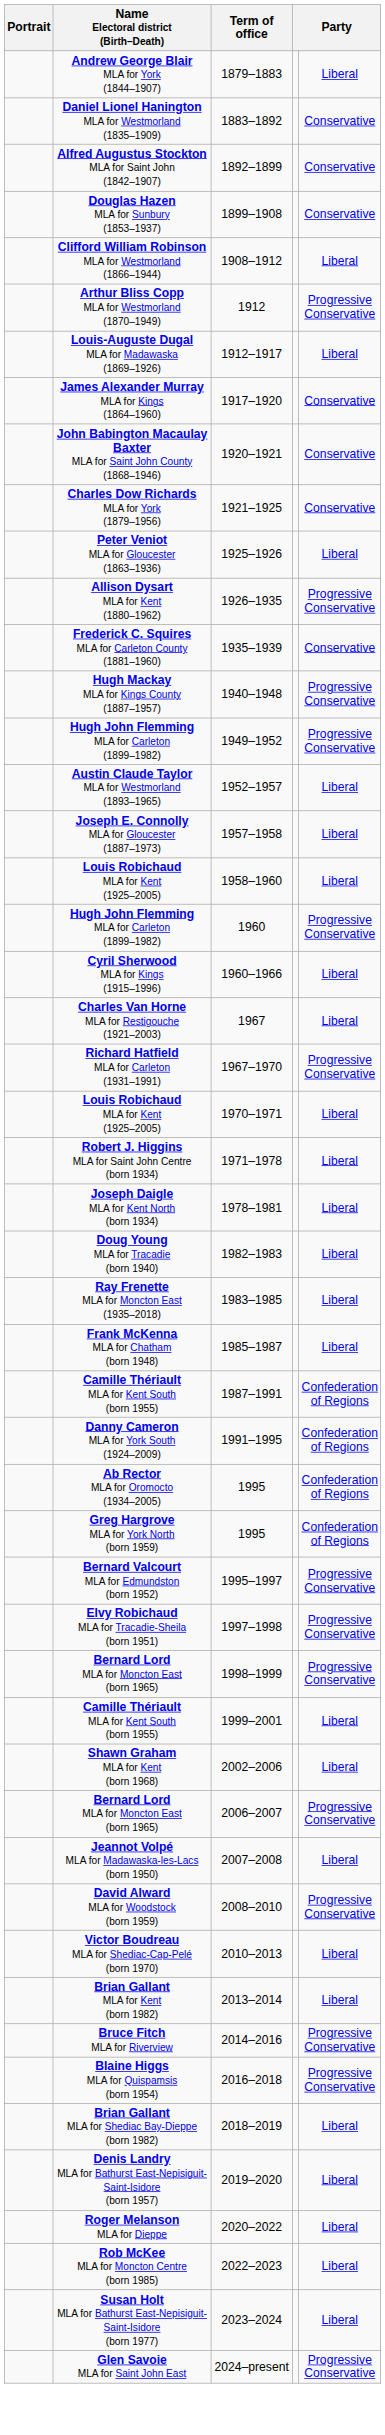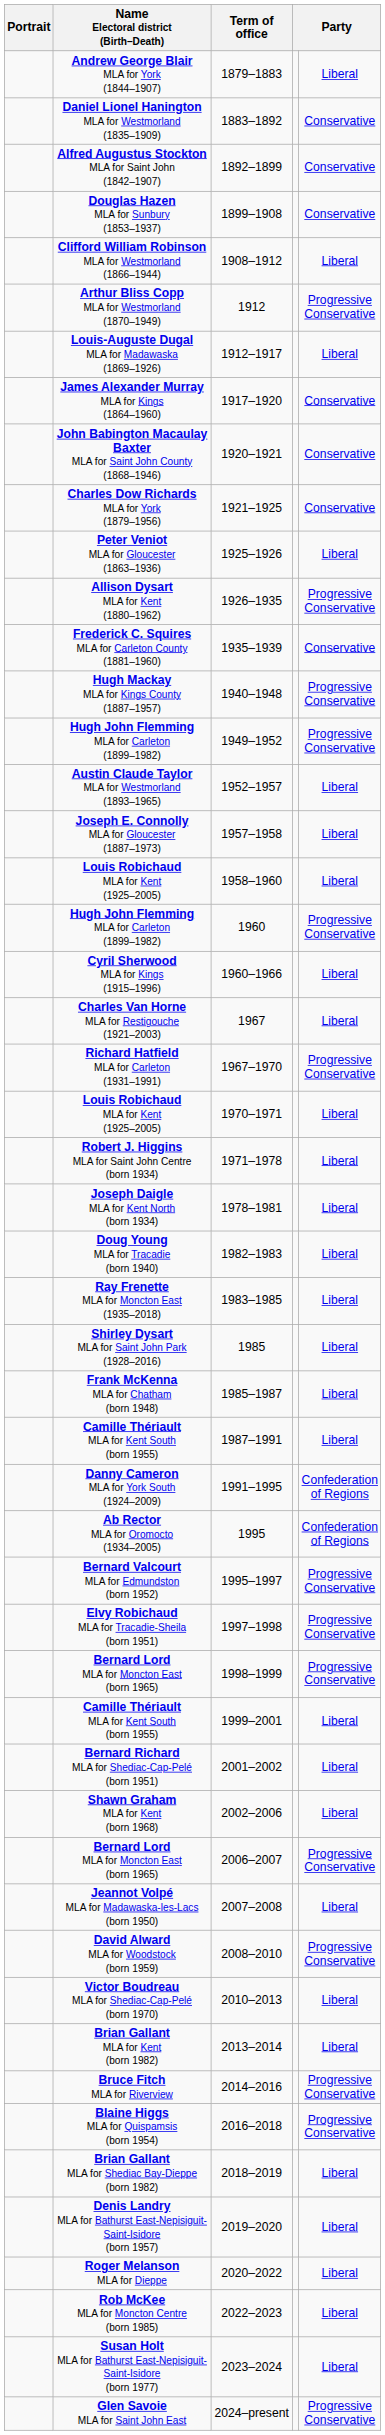+ row: (132, 1347)
(340, 1394) Confederation of Regions -> (340, 1440) Liberal
- row: (132, 1534)
+ row: (132, 1767)
